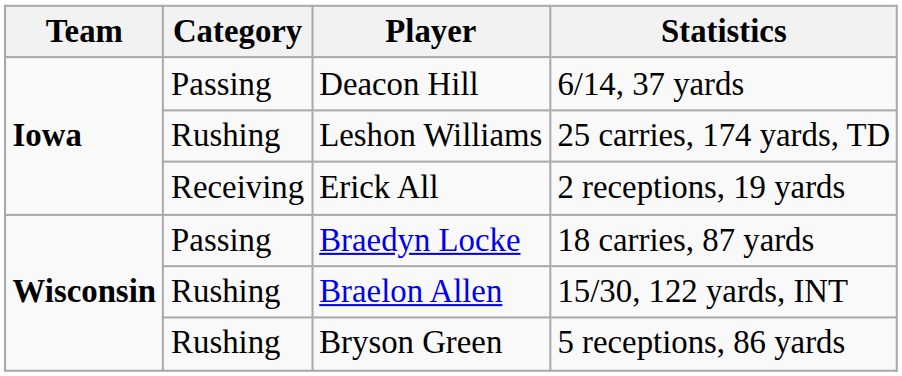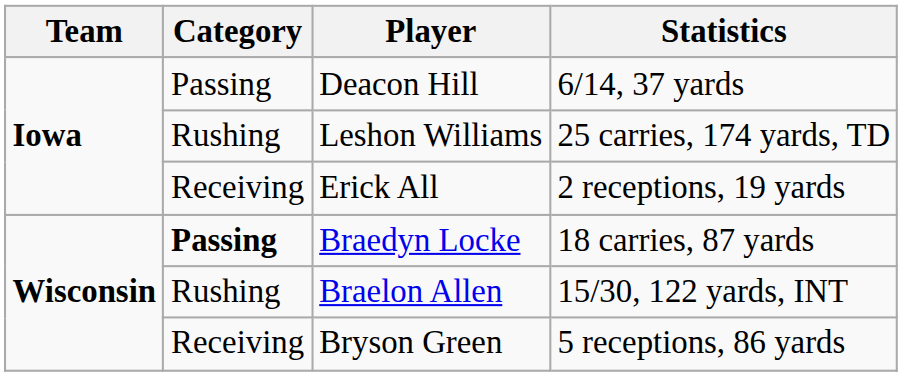(221, 239) normal -> (224, 239) bold
(226, 343) Rushing -> (238, 343) Receiving
